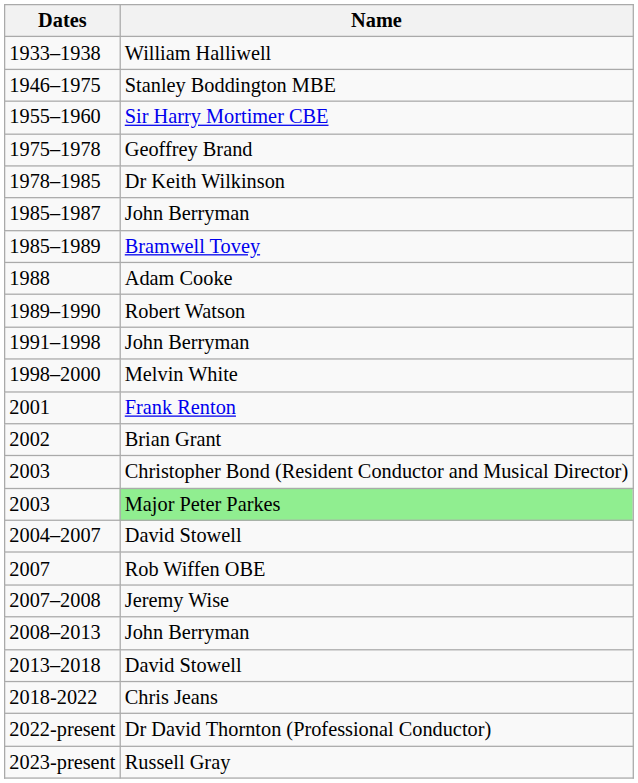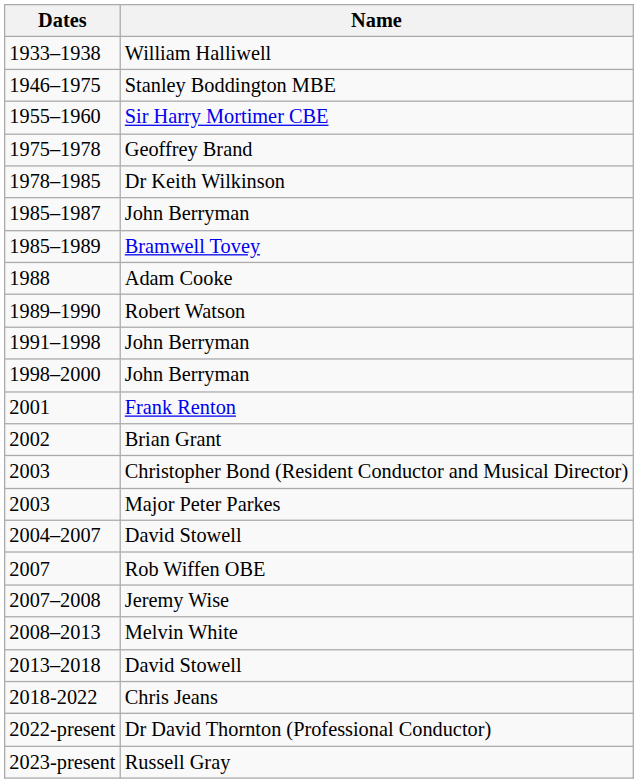(181, 375) Melvin White -> (187, 375) John Berryman
(203, 504) lightgreen background -> (203, 504) no background
(187, 632) John Berryman -> (181, 632) Melvin White
